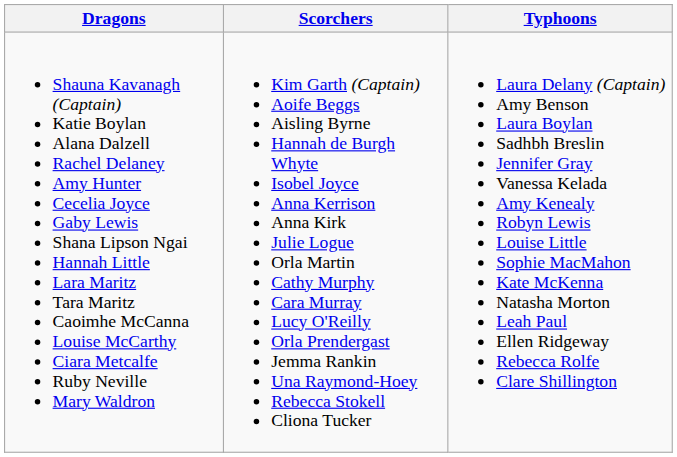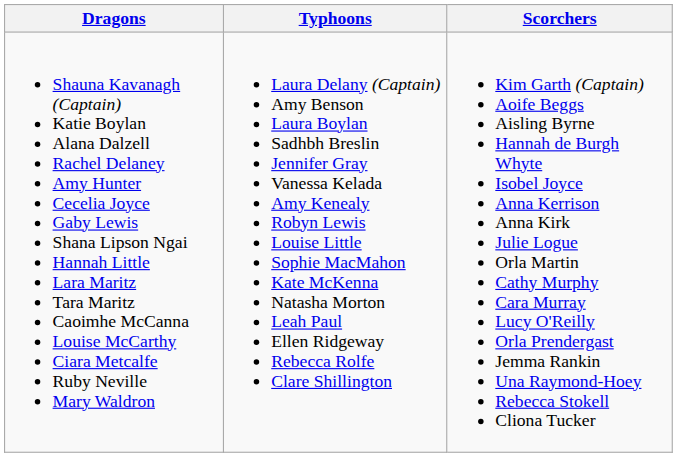columns swapped: (336, 18) <-> (560, 18)
